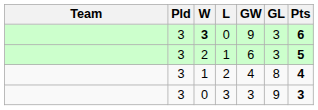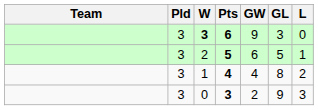columns swapped: (226, 14) <-> (301, 14)
(276, 54) 3 -> (280, 54) 5
(251, 94) 3 -> (255, 94) 2
